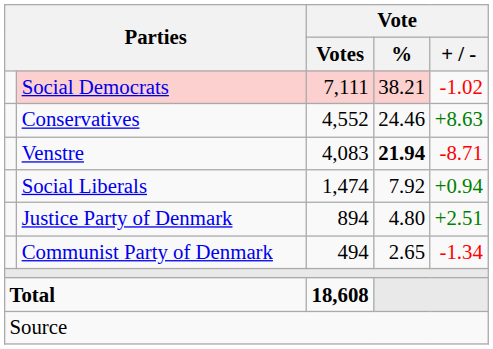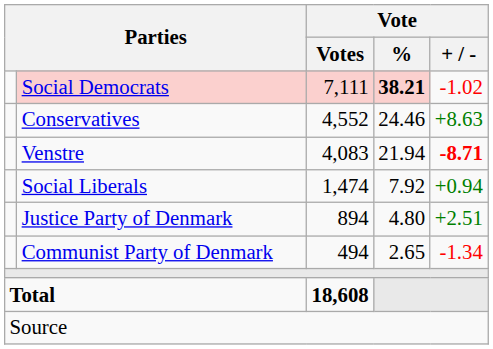(402, 86) normal -> (402, 86) bold
(402, 152) bold -> (402, 152) normal
(461, 152) normal -> (461, 152) bold
